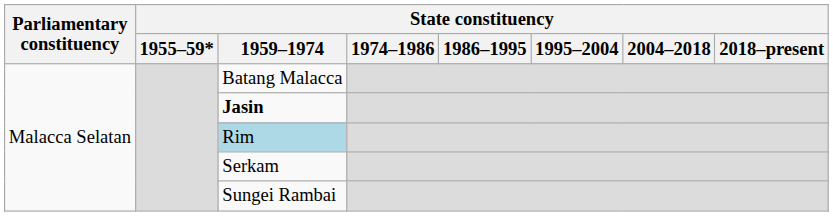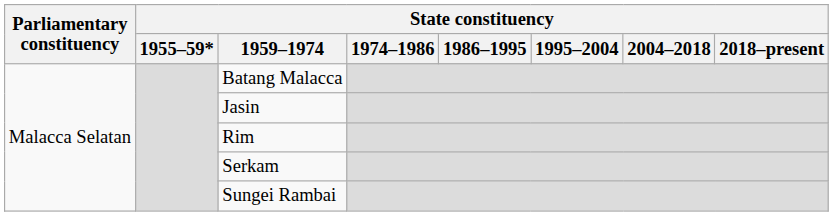(243, 107) bold -> (241, 107) normal
(238, 136) lightblue background -> (238, 136) no background
